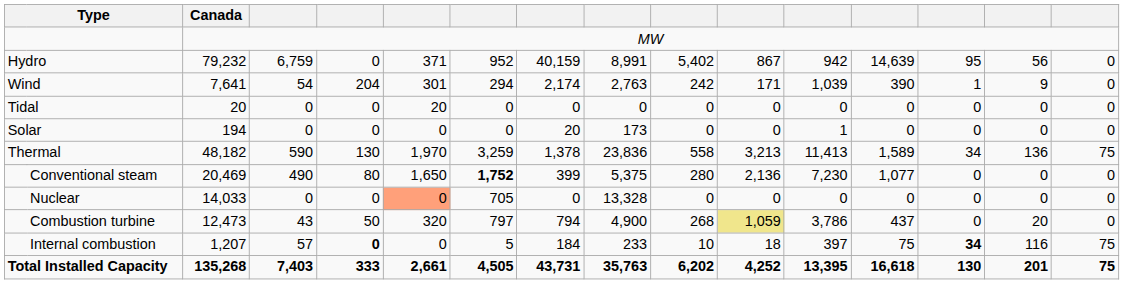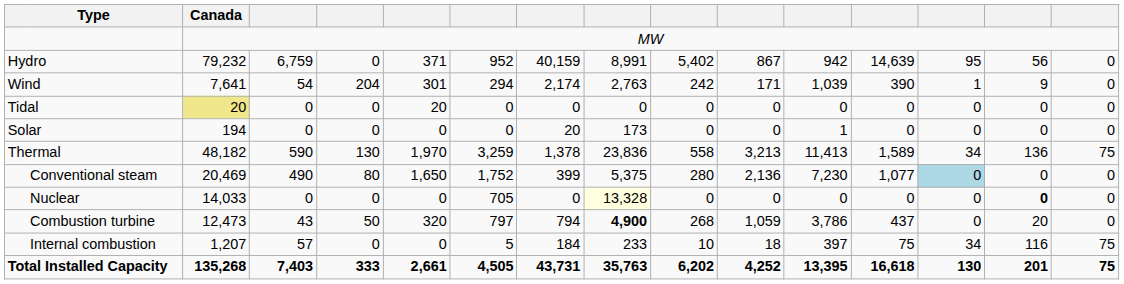(238, 107) no background -> (238, 107) khaki background
(495, 175) bold -> (495, 175) normal
(977, 175) no background -> (977, 175) lightblue background
(443, 198) lightsalmon background -> (443, 198) no background
(625, 198) no background -> (625, 198) lightyellow background
(1044, 198) normal -> (1044, 198) bold
(629, 221) normal -> (629, 221) bold
(763, 221) khaki background -> (763, 221) no background
(376, 244) bold -> (376, 244) normal
(973, 244) bold -> (973, 244) normal
